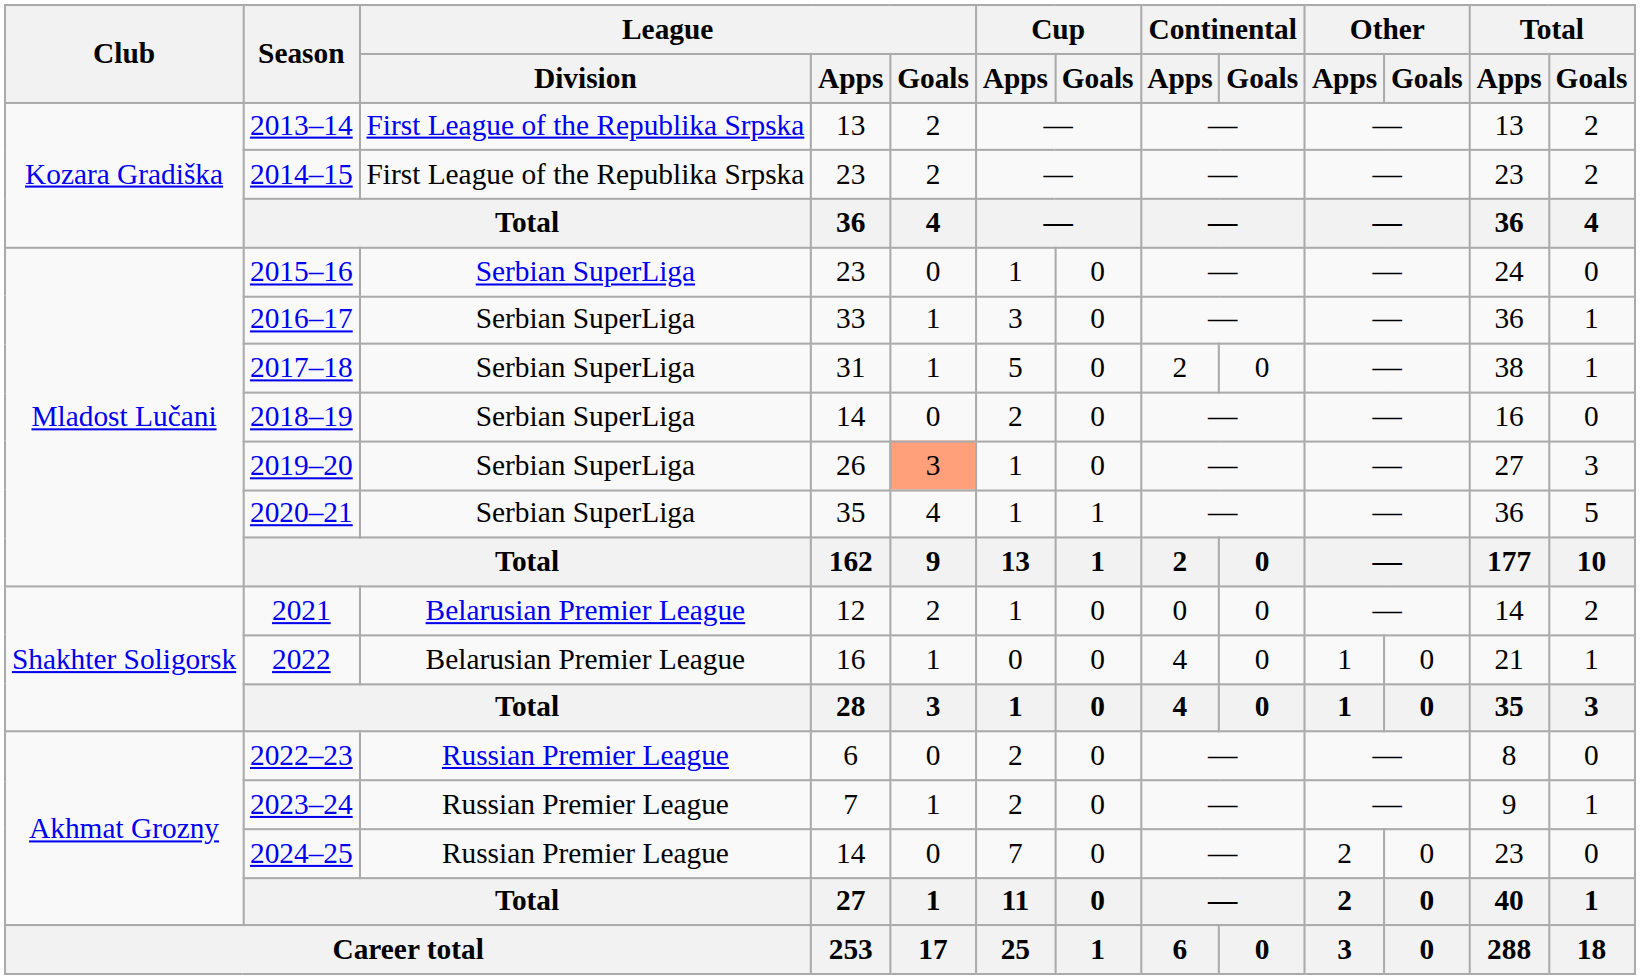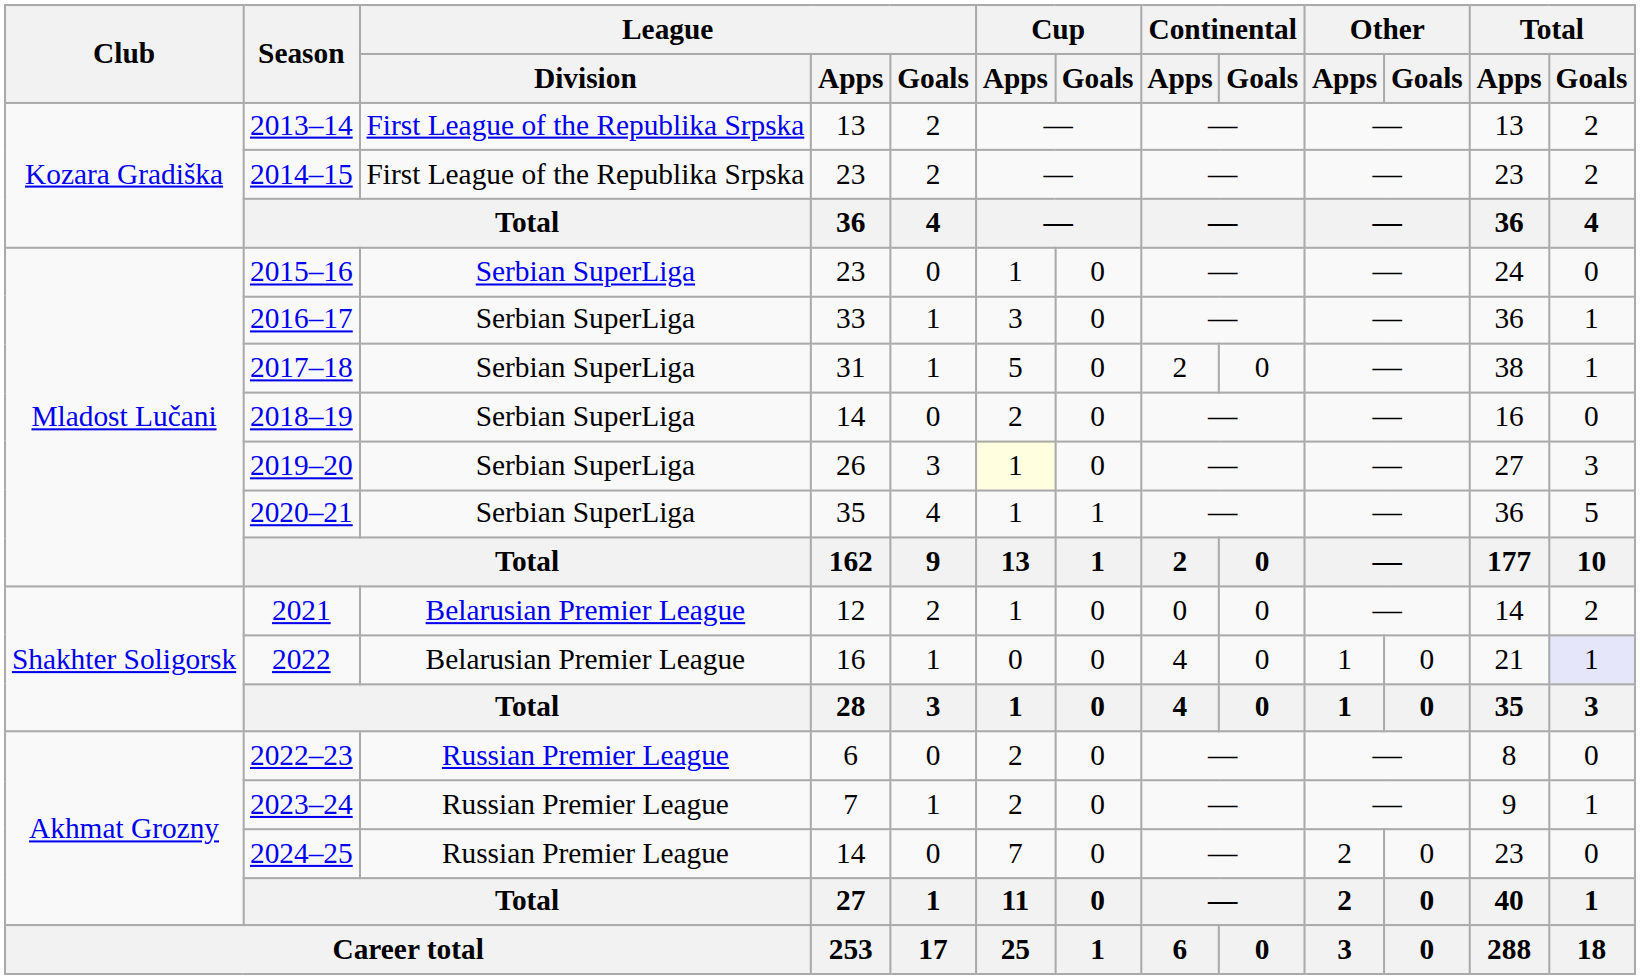(933, 465) lightsalmon background -> (933, 465) no background
(1015, 465) no background -> (1015, 465) lightyellow background
(1591, 658) no background -> (1591, 658) lavender background
